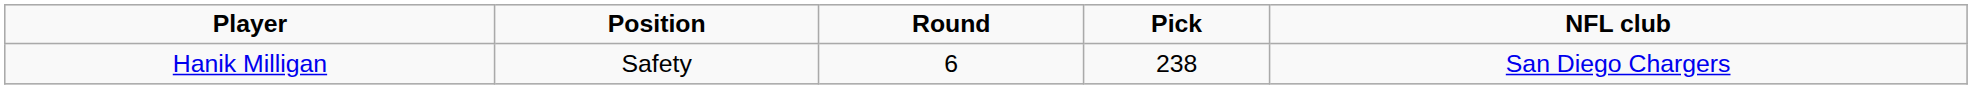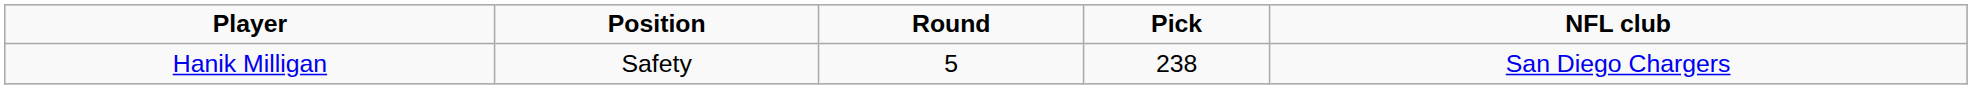(951, 63) 6 -> (951, 63) 5
